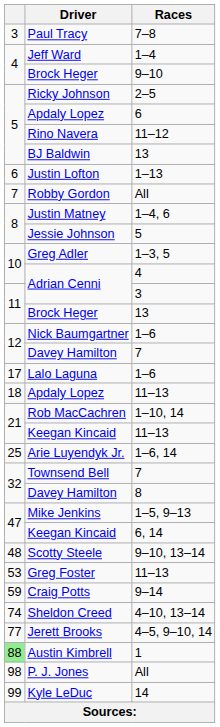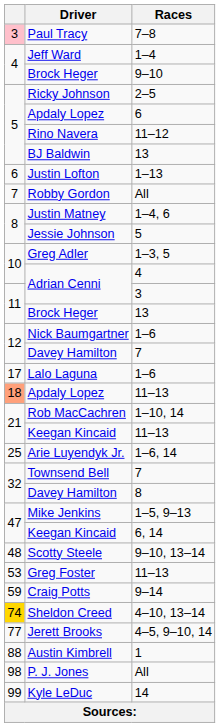(14, 34) no background -> (14, 34) pink background
(14, 393) no background -> (14, 393) lightsalmon background
(14, 612) no background -> (14, 612) gold background
(14, 652) lightgreen background -> (14, 652) no background
